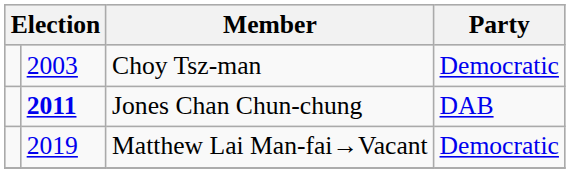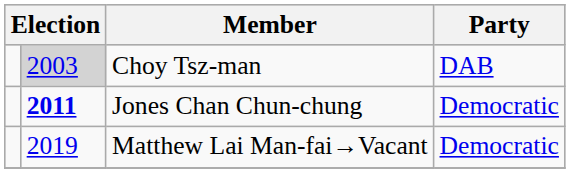(52, 65) no background -> (52, 65) lightgrey background
(499, 65) Democratic -> (467, 65) DAB
(467, 106) DAB -> (499, 106) Democratic
